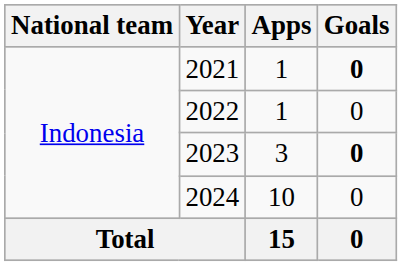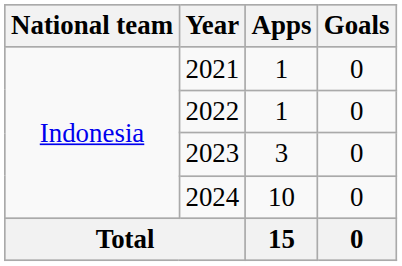(357, 68) bold -> (357, 68) normal
(357, 153) bold -> (357, 153) normal
